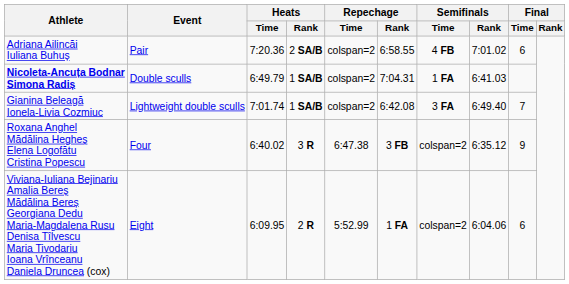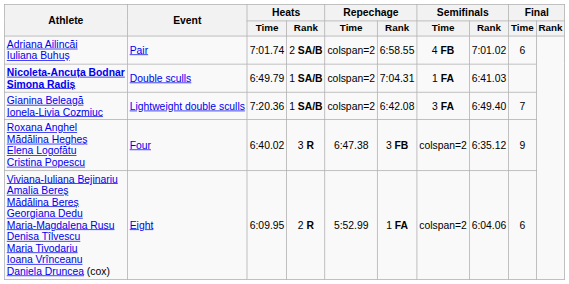(267, 51) 7:20.36 -> (267, 51) 7:01.74
(267, 106) 7:01.74 -> (267, 106) 7:20.36
